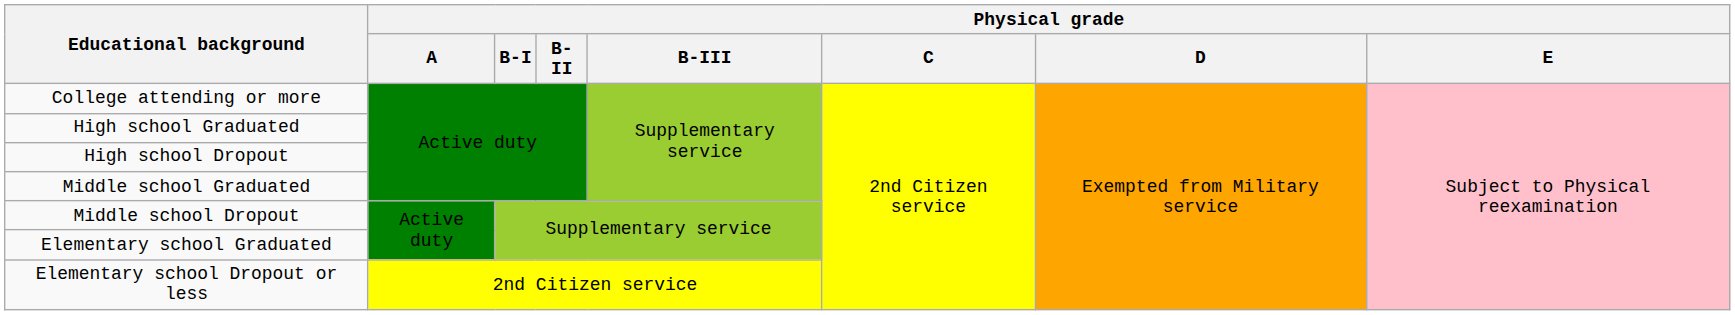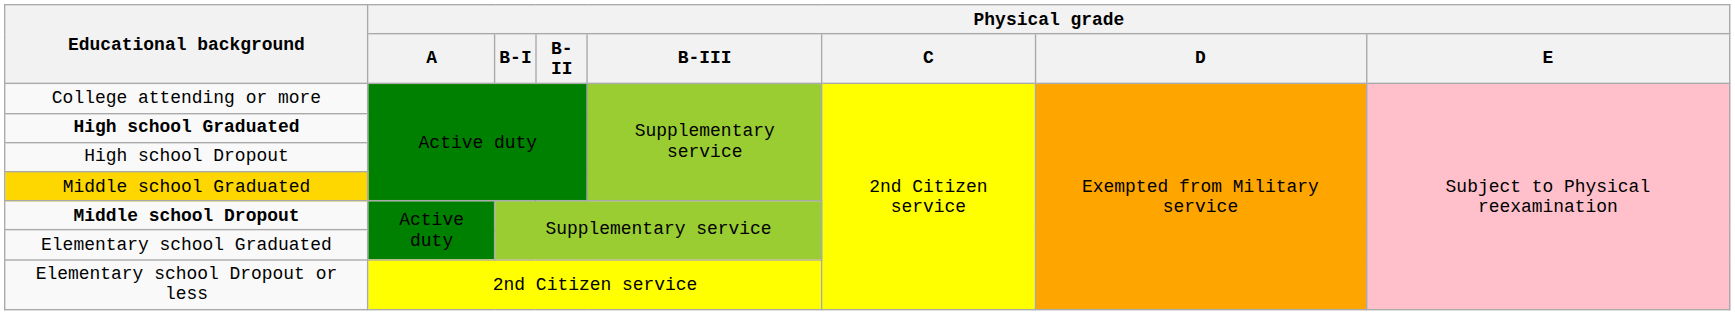(186, 128) normal -> (186, 128) bold
(186, 186) no background -> (186, 186) gold background
(186, 215) normal -> (186, 215) bold
